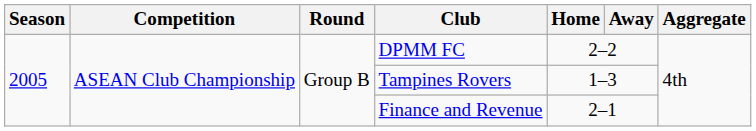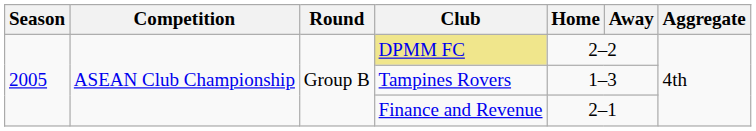(422, 49) no background -> (422, 49) khaki background
